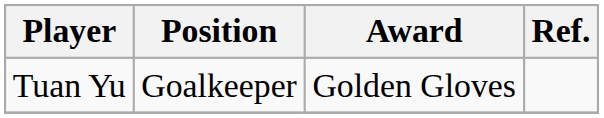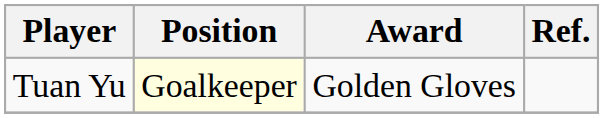(219, 84) no background -> (219, 84) lightyellow background
